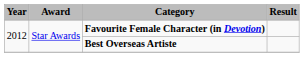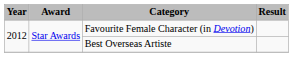(175, 28) bold -> (169, 28) normal
(131, 44) bold -> (128, 44) normal
